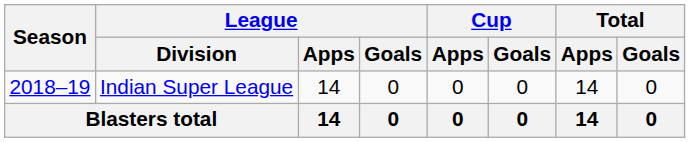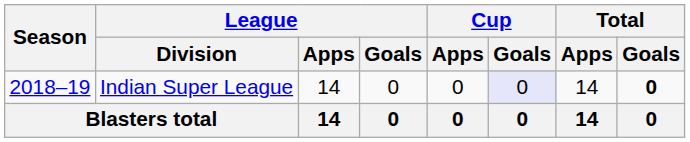(522, 86) no background -> (522, 86) lavender background
(651, 86) normal -> (651, 86) bold
